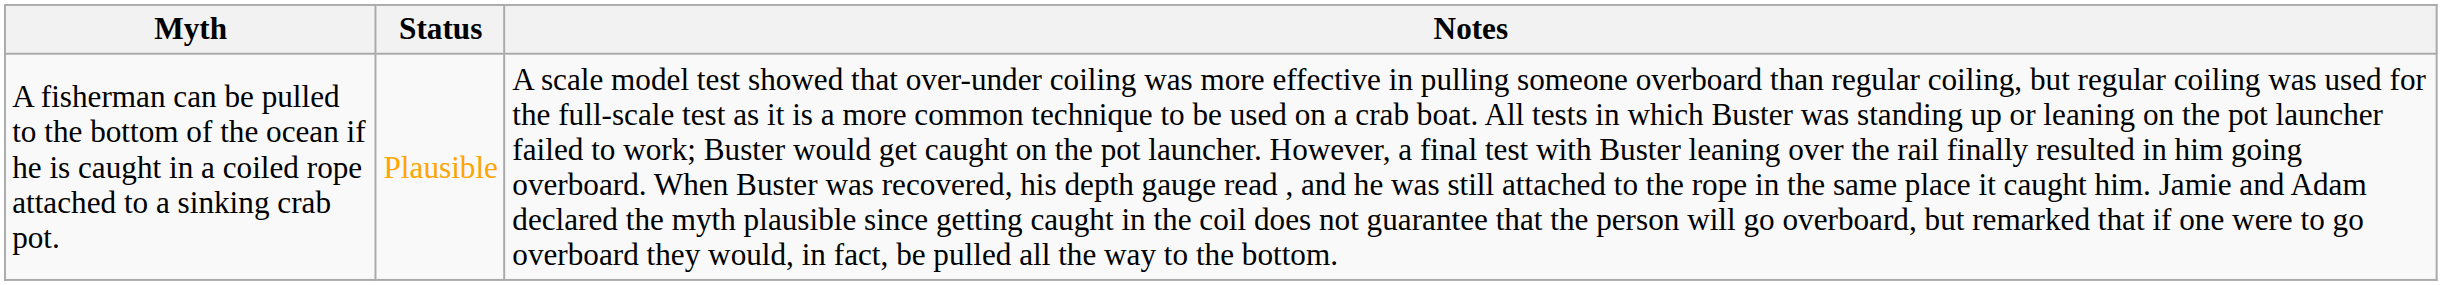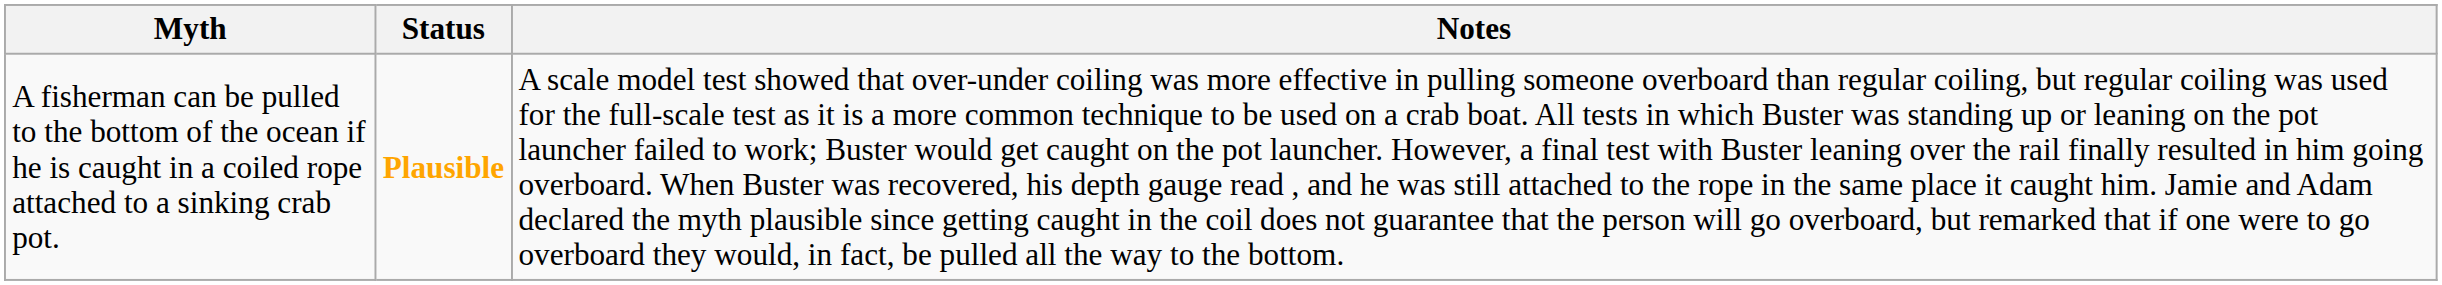(441, 166) normal -> (443, 166) bold
